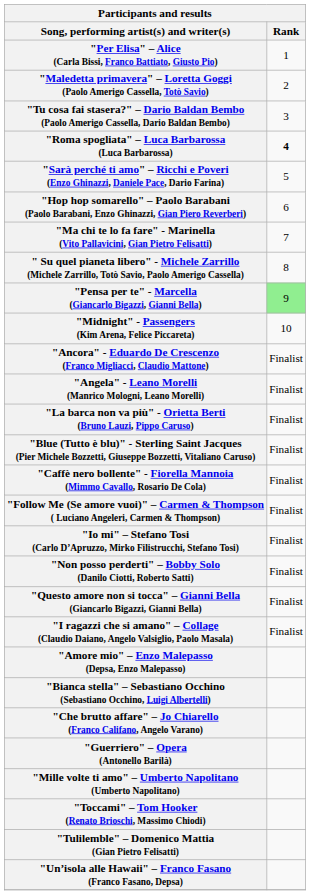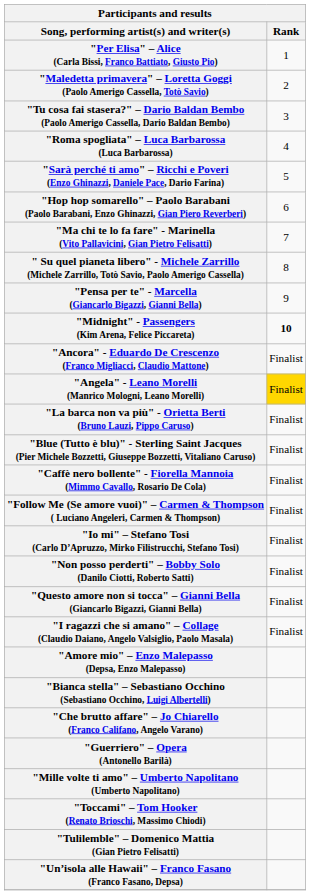(286, 146) bold -> (286, 146) normal
(286, 298) lightgreen background -> (286, 298) no background
(286, 328) normal -> (286, 328) bold
(286, 389) no background -> (286, 389) gold background
